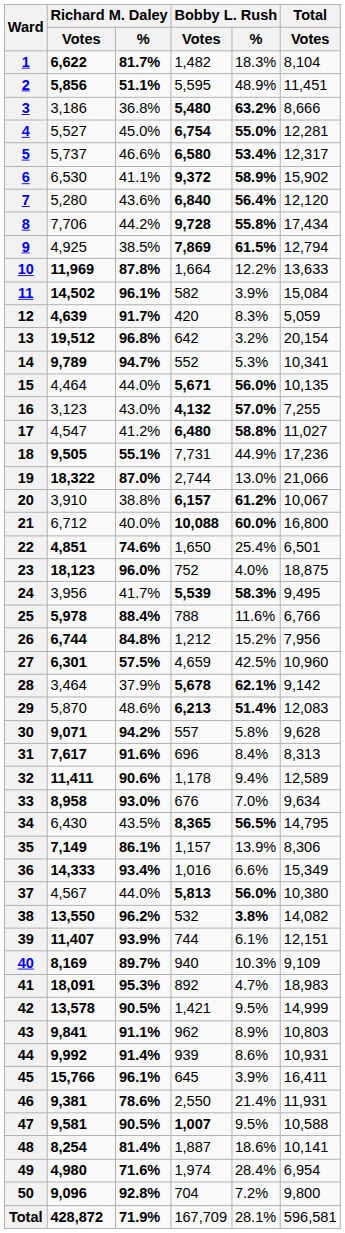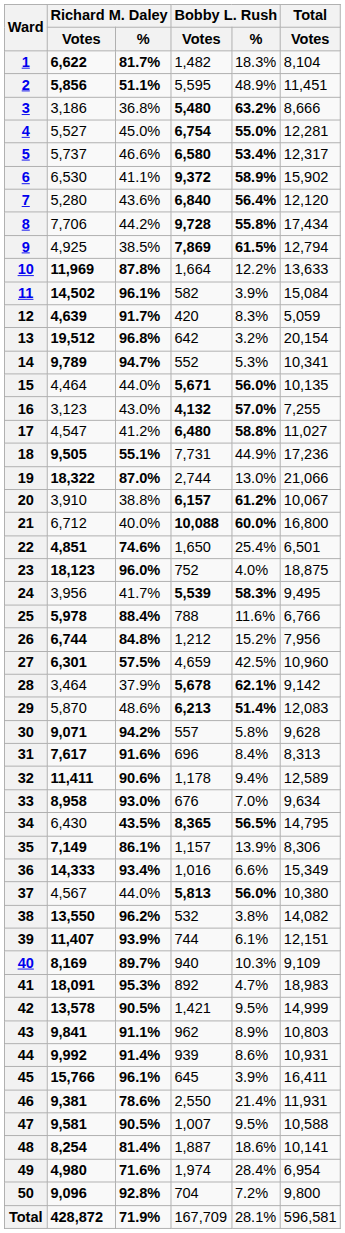(140, 824) normal -> (140, 824) bold
(252, 916) bold -> (252, 916) normal
(193, 1124) bold -> (193, 1124) normal
